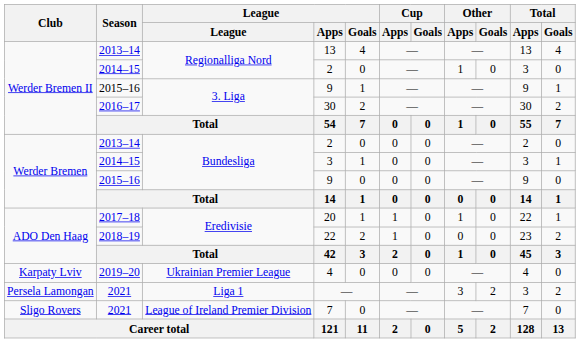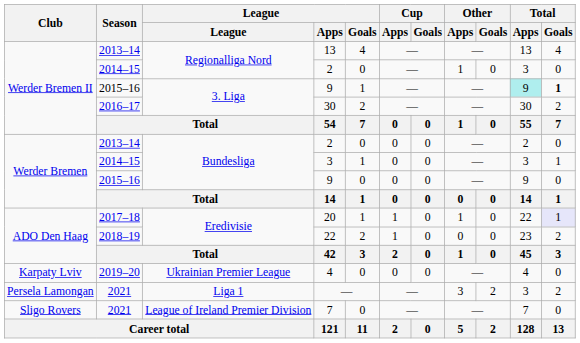(526, 87) no background -> (526, 87) paleturquoise background
(558, 87) normal -> (558, 87) bold
(558, 217) no background -> (558, 217) lavender background
